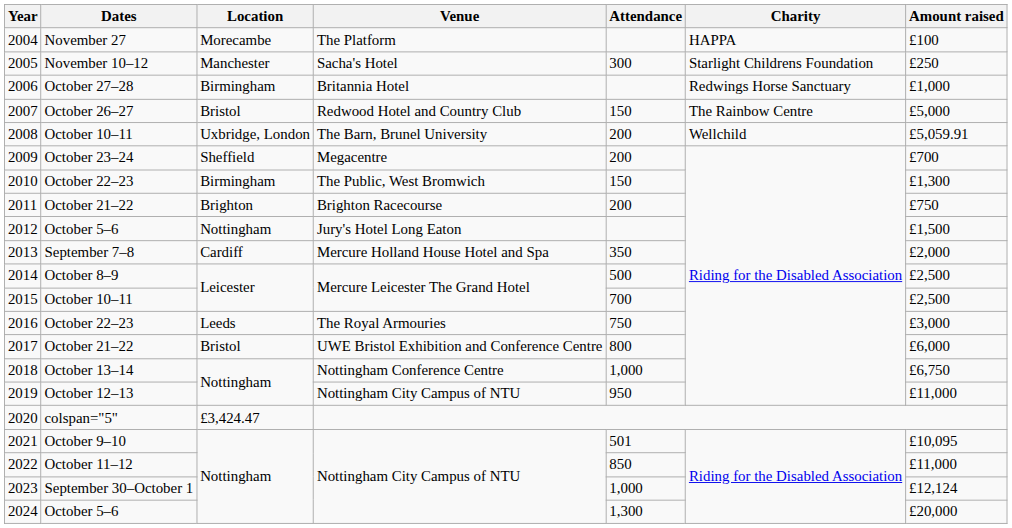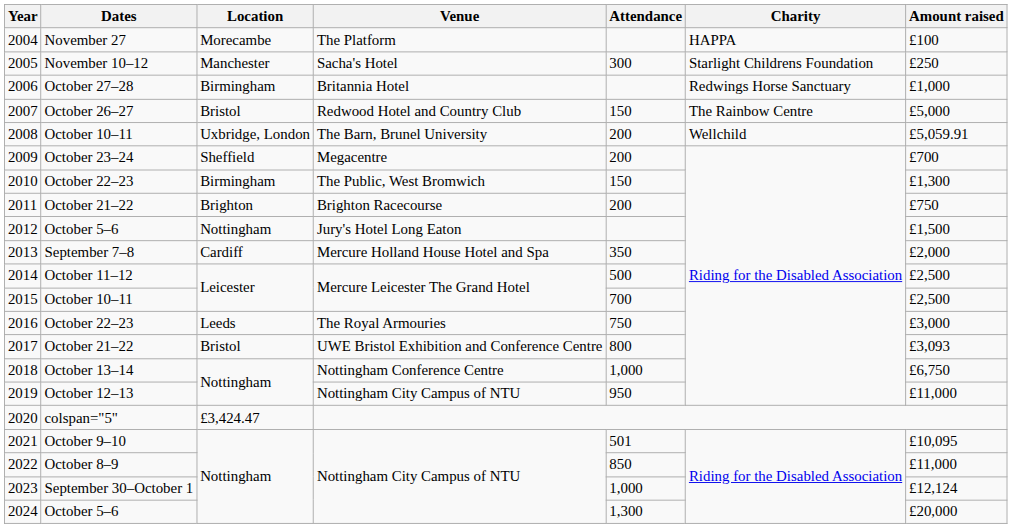(81, 275) October 8–9 -> (89, 275) October 11–12
(929, 346) £6,000 -> (929, 346) £3,093
(89, 464) October 11–12 -> (81, 464) October 8–9
